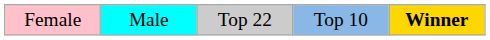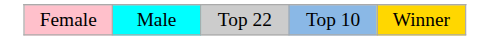(437, 19) bold -> (421, 19) normal
